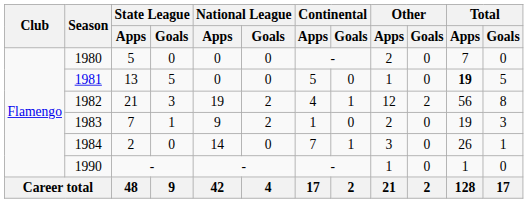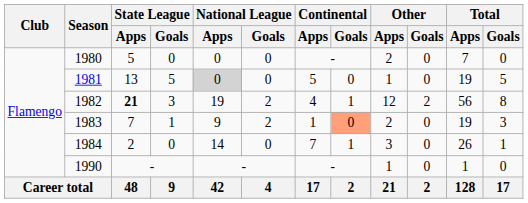(217, 79) no background -> (217, 79) lightgrey background
(465, 79) bold -> (465, 79) normal
(131, 101) normal -> (131, 101) bold
(351, 123) no background -> (351, 123) lightsalmon background
